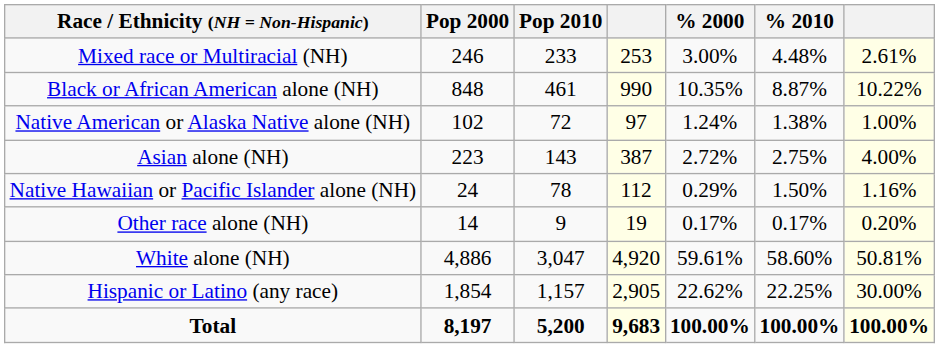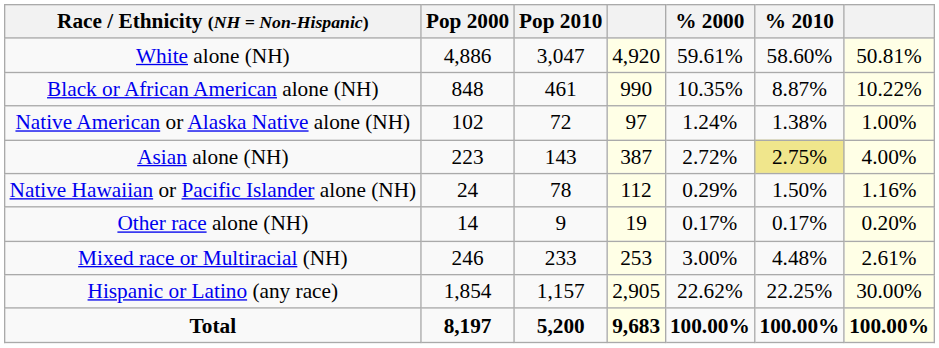rows swapped: (213, 257) <-> (213, 55)
(799, 156) no background -> (799, 156) khaki background
